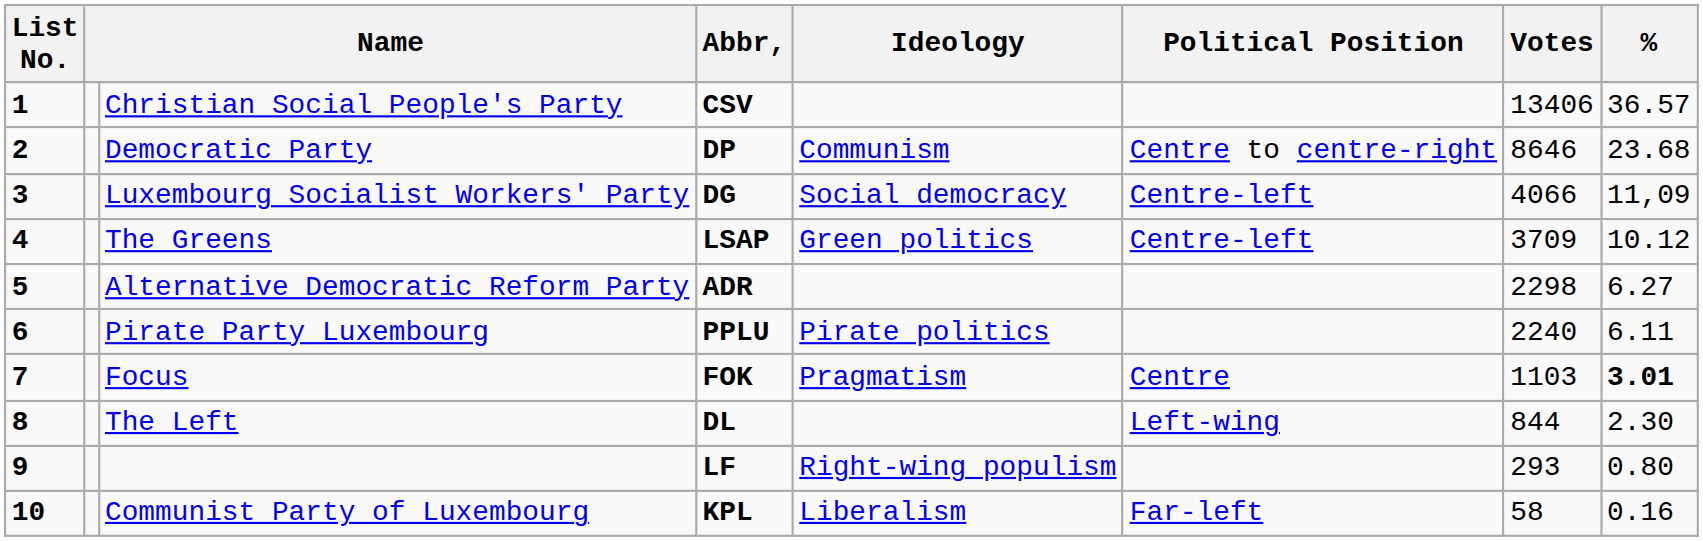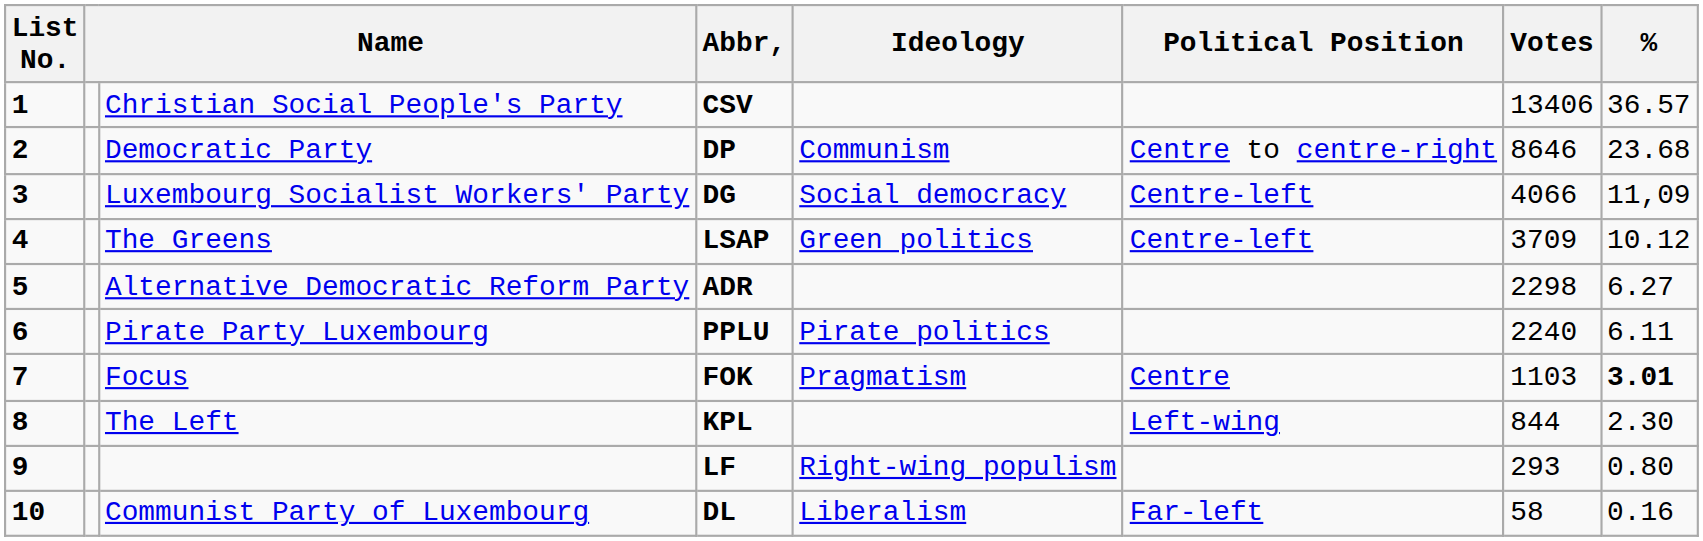(719, 423) DL -> (728, 423) KPL
(728, 513) KPL -> (719, 513) DL
